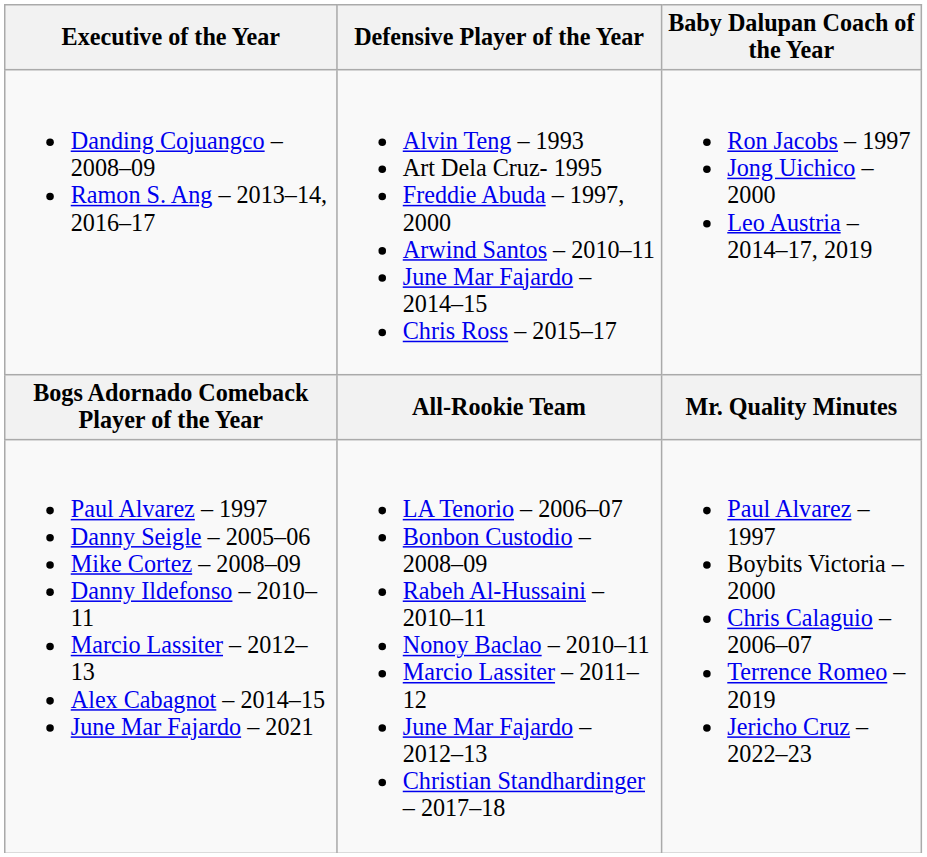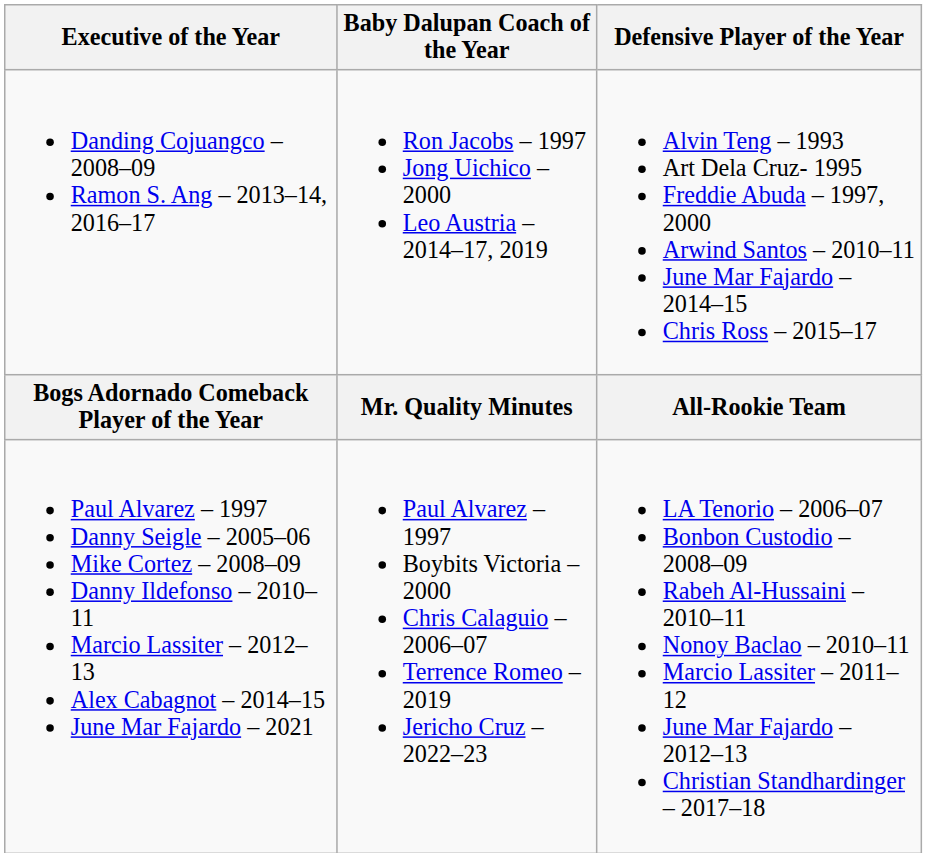columns swapped: (791, 37) <-> (499, 37)
